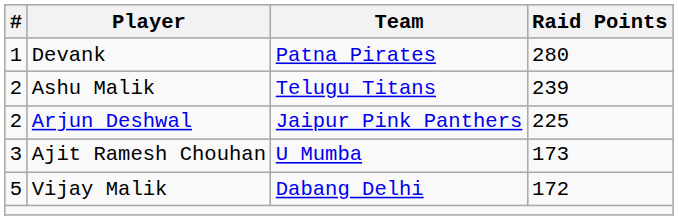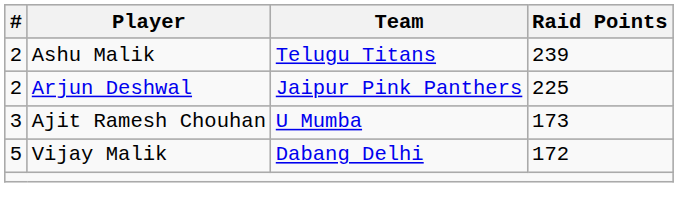- row: (69, 55)
